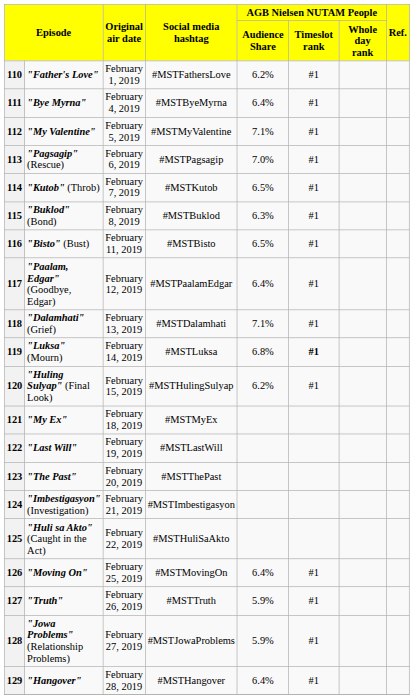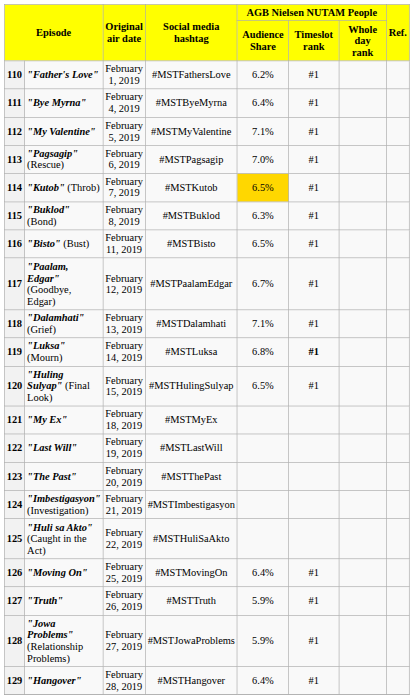(263, 187) no background -> (263, 187) gold background
(263, 284) 6.4% -> (263, 284) 6.7%
(263, 386) 6.2% -> (263, 386) 6.5%
